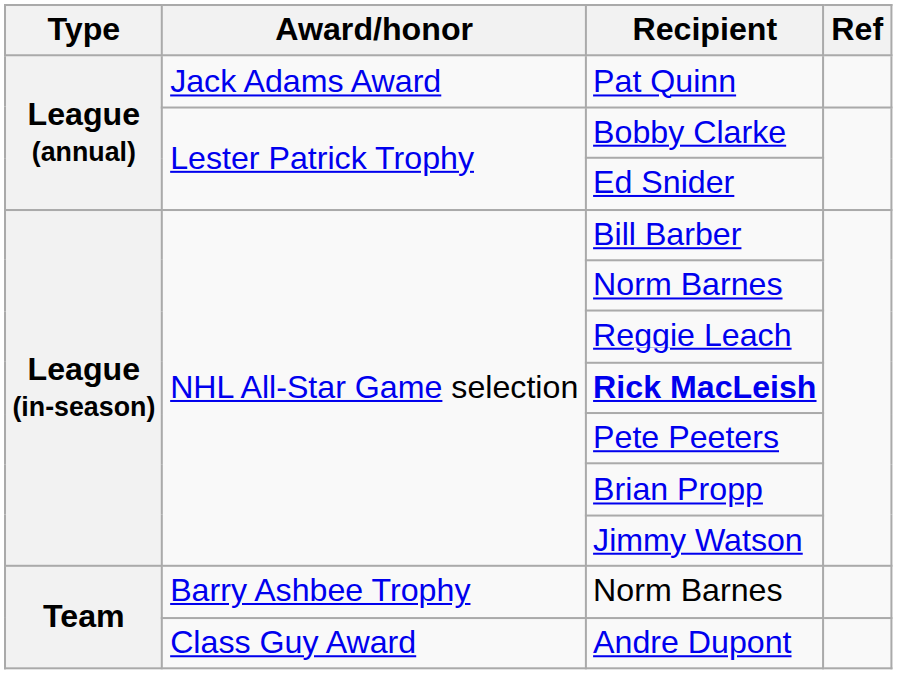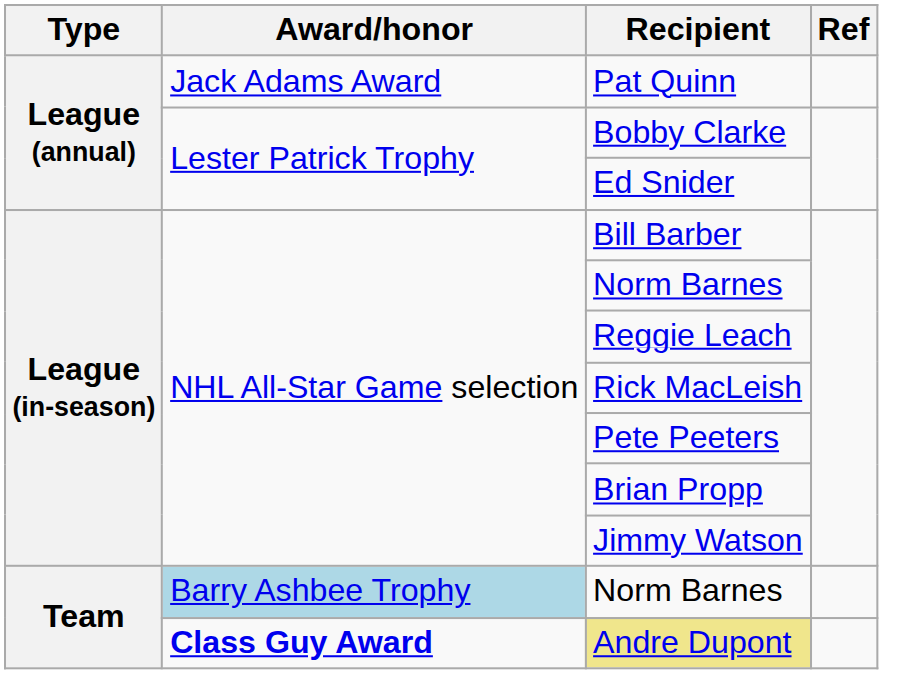(705, 387) bold -> (698, 387) normal
(320, 591) no background -> (320, 591) lightblue background
(293, 642) normal -> (302, 642) bold
(692, 642) no background -> (692, 642) khaki background
